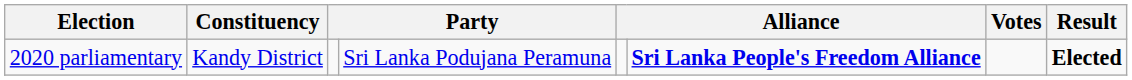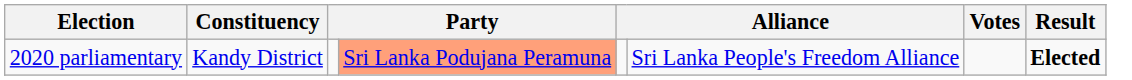(477, 57) no background -> (477, 57) lightsalmon background
(806, 57) bold -> (795, 57) normal
